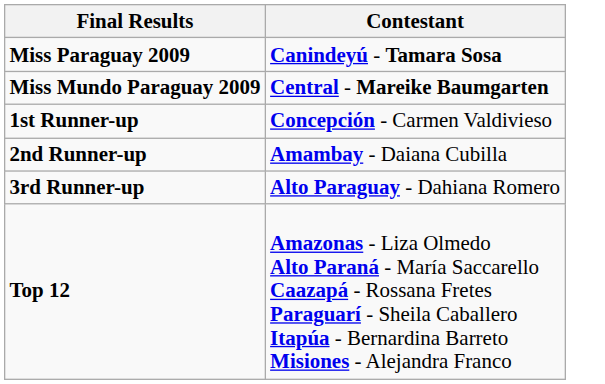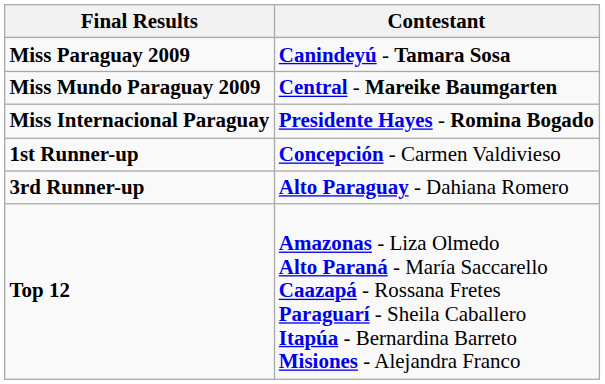+ row: (139, 120)
- row: (78, 154)
